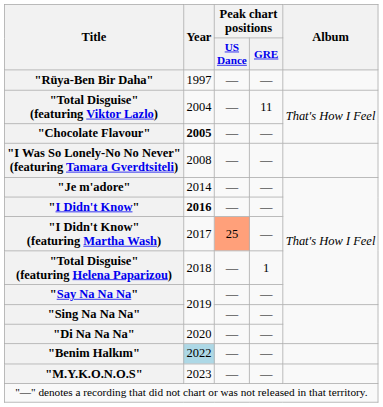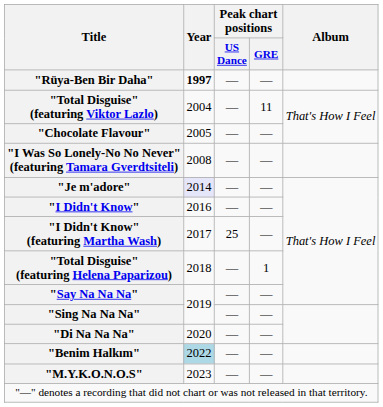(199, 80) normal -> (199, 80) bold
(199, 133) bold -> (199, 133) normal
(199, 187) no background -> (199, 187) lavender background
(199, 207) bold -> (199, 207) normal
(232, 233) lightsalmon background -> (232, 233) no background
